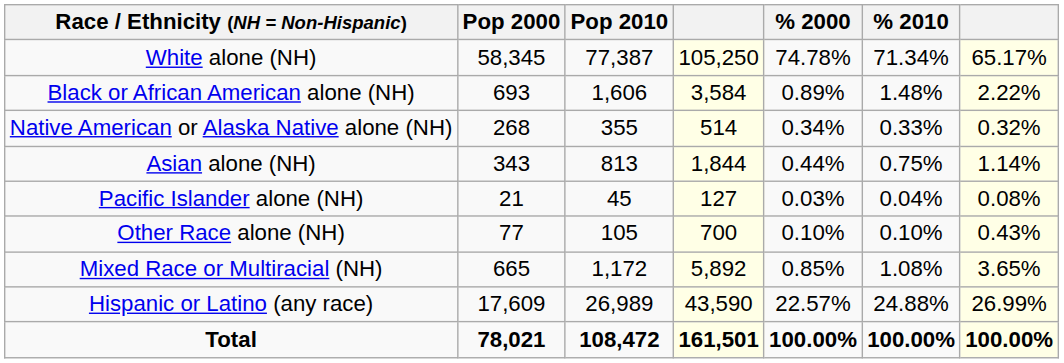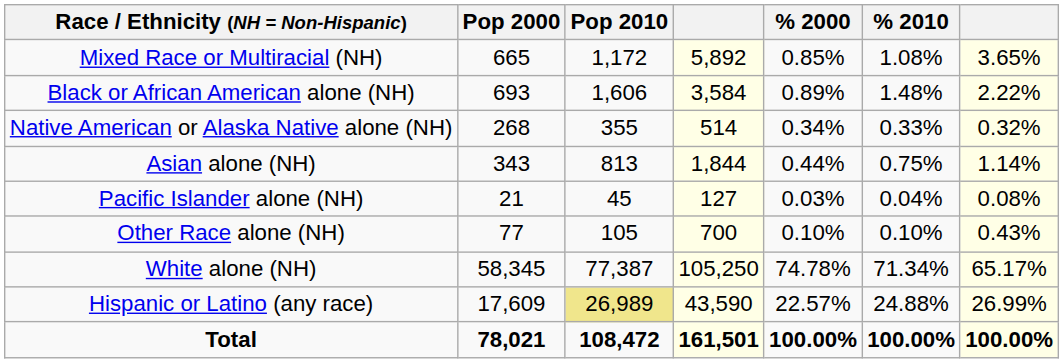rows swapped: (231, 57) <-> (231, 269)
(619, 304) no background -> (619, 304) khaki background
